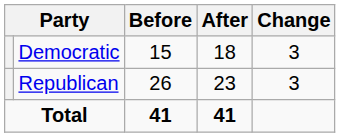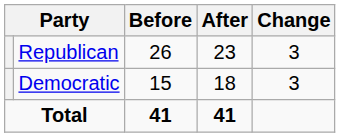rows swapped: (68, 83) <-> (69, 52)
